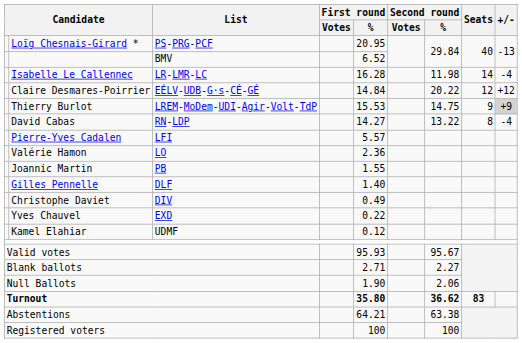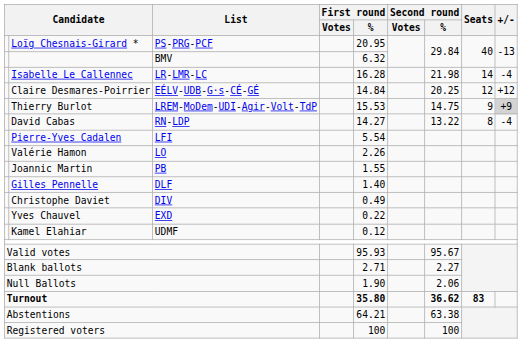(374, 59) 6.52 -> (374, 59) 6.32
(445, 75) 11.98 -> (445, 75) 21.98
(445, 91) 20.22 -> (445, 91) 20.25
(374, 138) 5.57 -> (374, 138) 5.54
(374, 153) 2.36 -> (374, 153) 2.26
